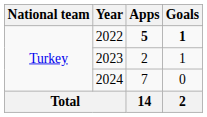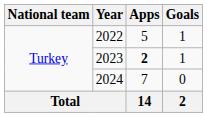(144, 36) bold -> (144, 36) normal
(182, 36) bold -> (182, 36) normal
(144, 58) normal -> (144, 58) bold
